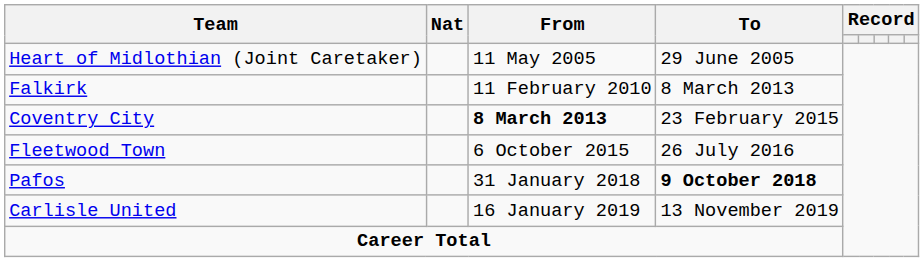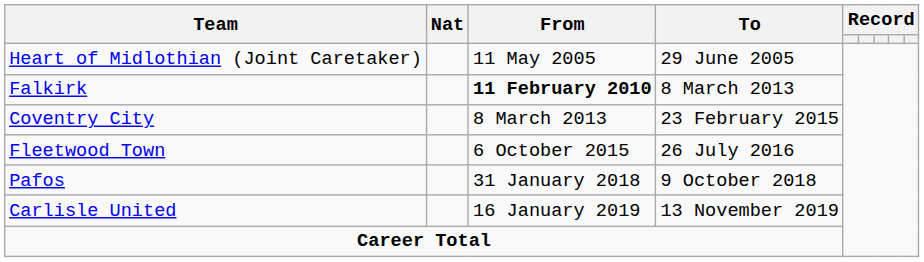(562, 89) normal -> (562, 89) bold
(540, 120) bold -> (540, 120) normal
(739, 180) bold -> (739, 180) normal
